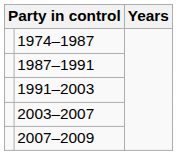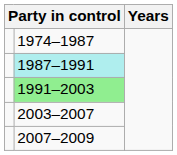(56, 65) no background -> (56, 65) paleturquoise background
(56, 89) no background -> (56, 89) lightgreen background
